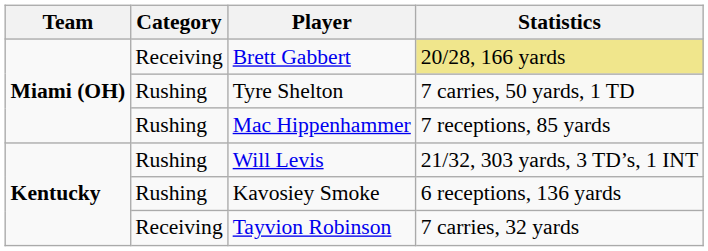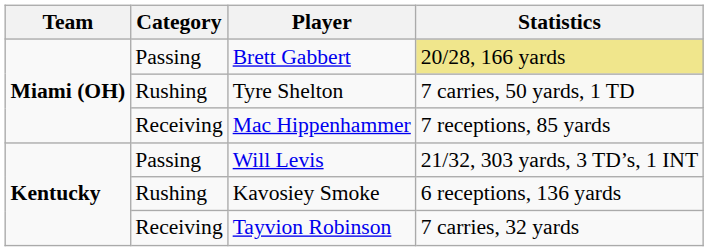(179, 56) Receiving -> (168, 56) Passing
(171, 124) Rushing -> (179, 124) Receiving
(171, 159) Rushing -> (168, 159) Passing
